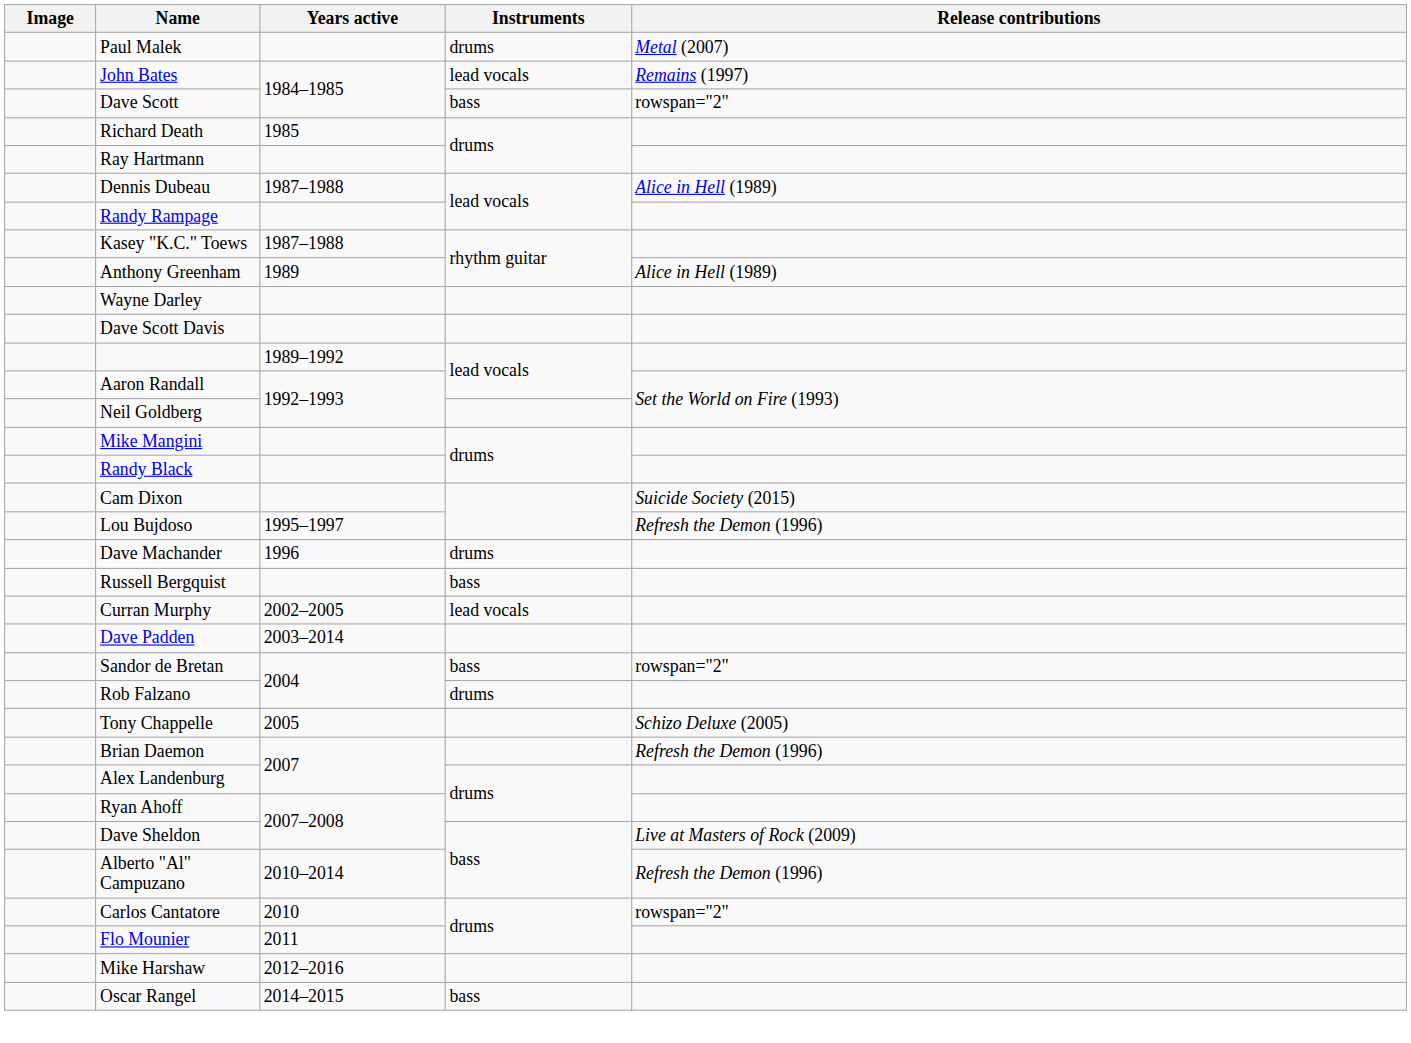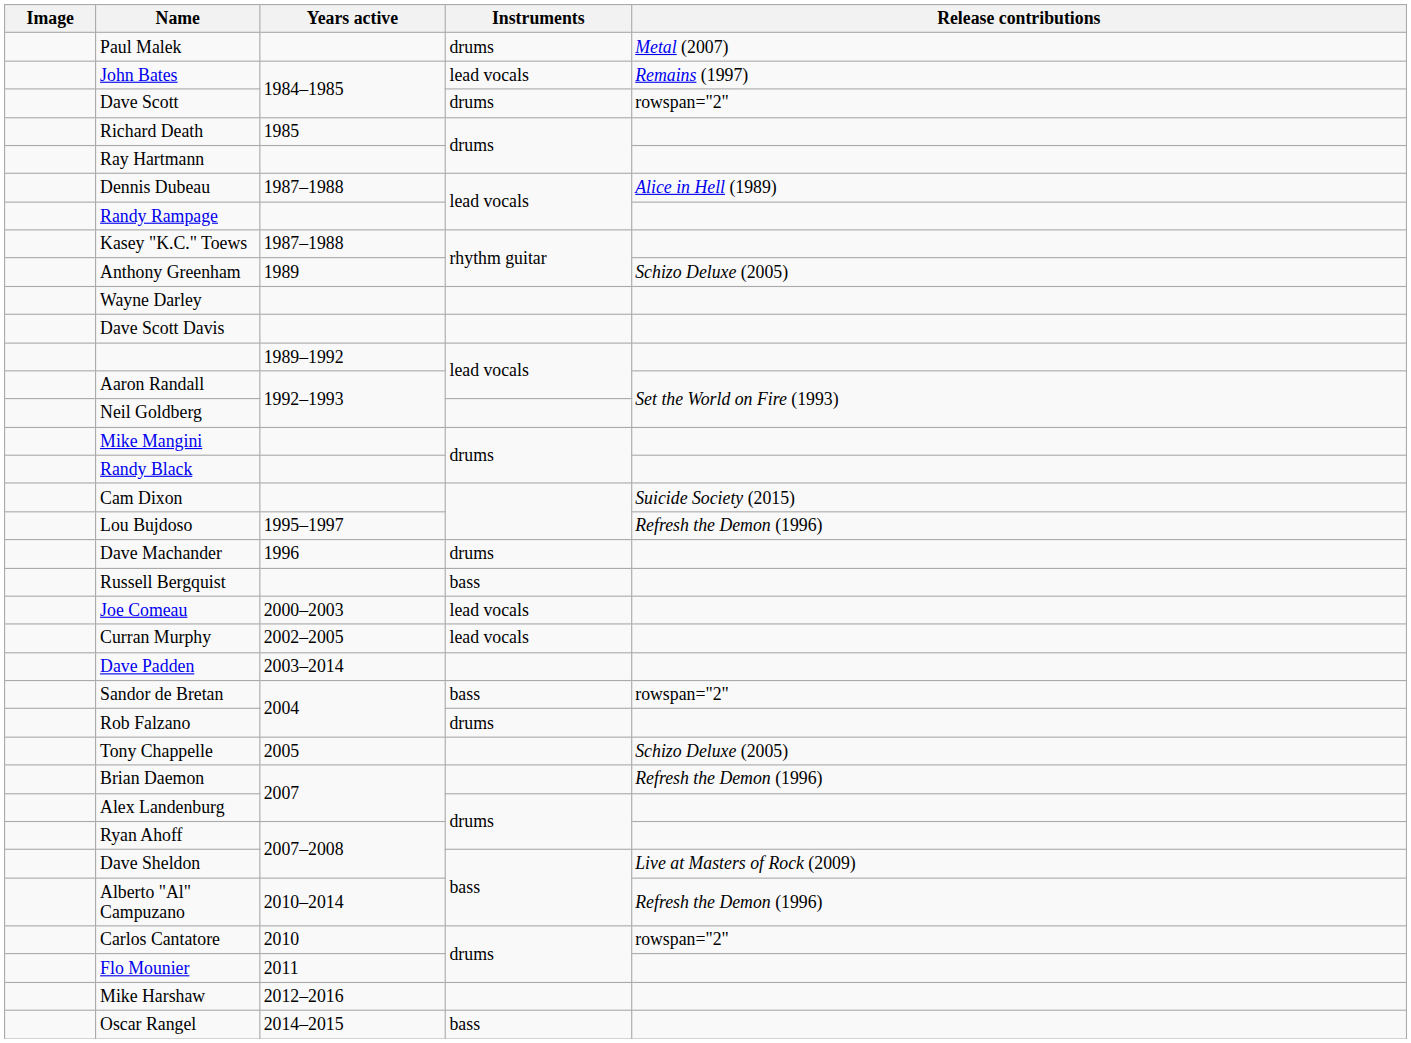(465, 103) bass -> (472, 103) drums
(706, 272) Alice in Hell (1989) -> (712, 272) Schizo Deluxe (2005)
+ row: (144, 610)
